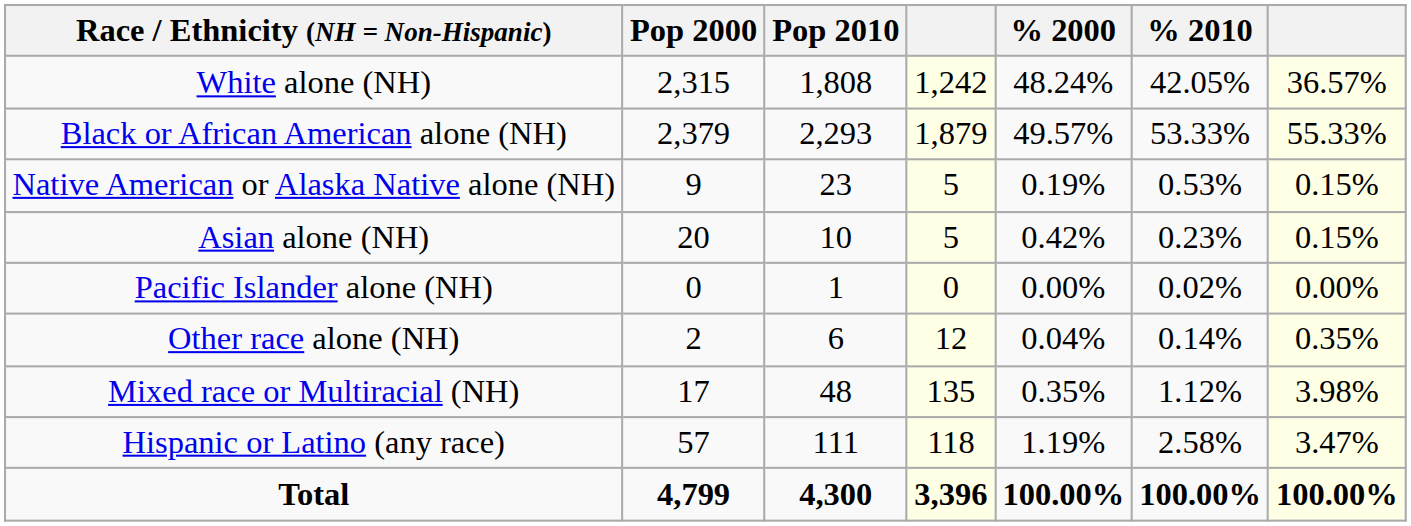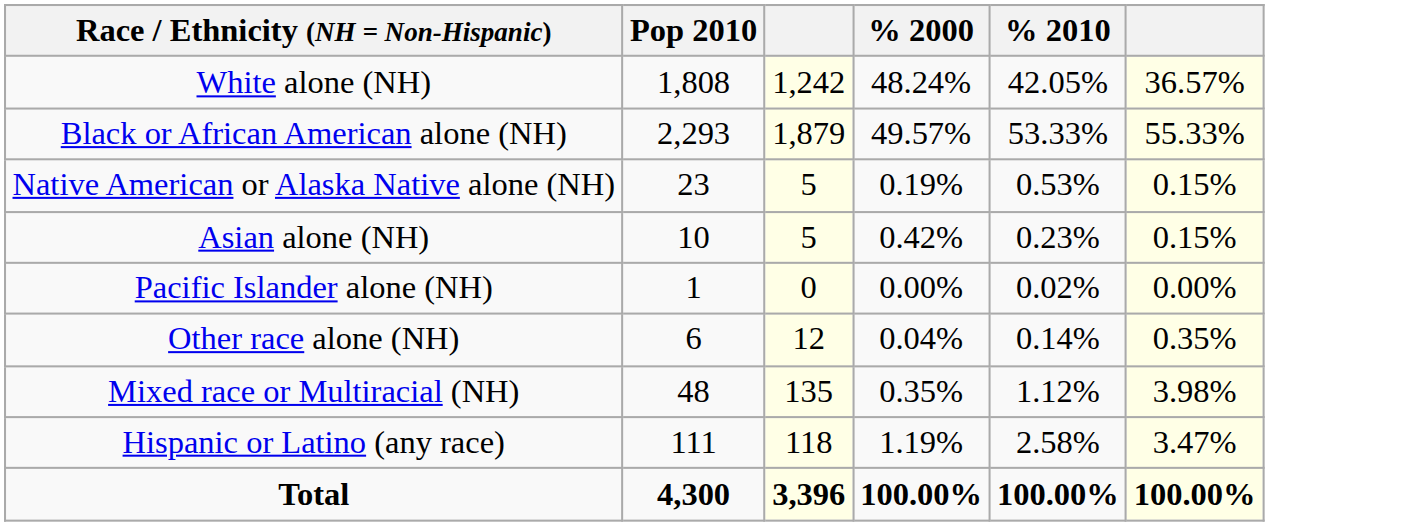- column: (694, 30)
